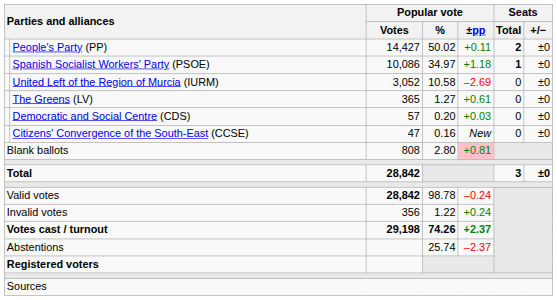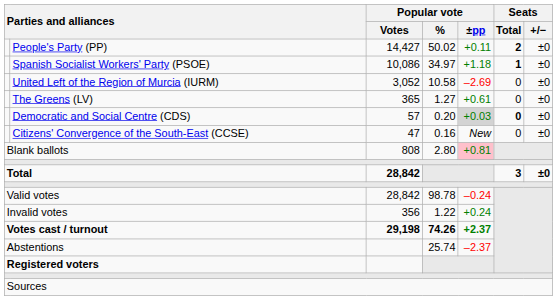(477, 116) no background -> (477, 116) lightgrey background
(518, 116) normal -> (518, 116) bold
(403, 195) bold -> (403, 195) normal
